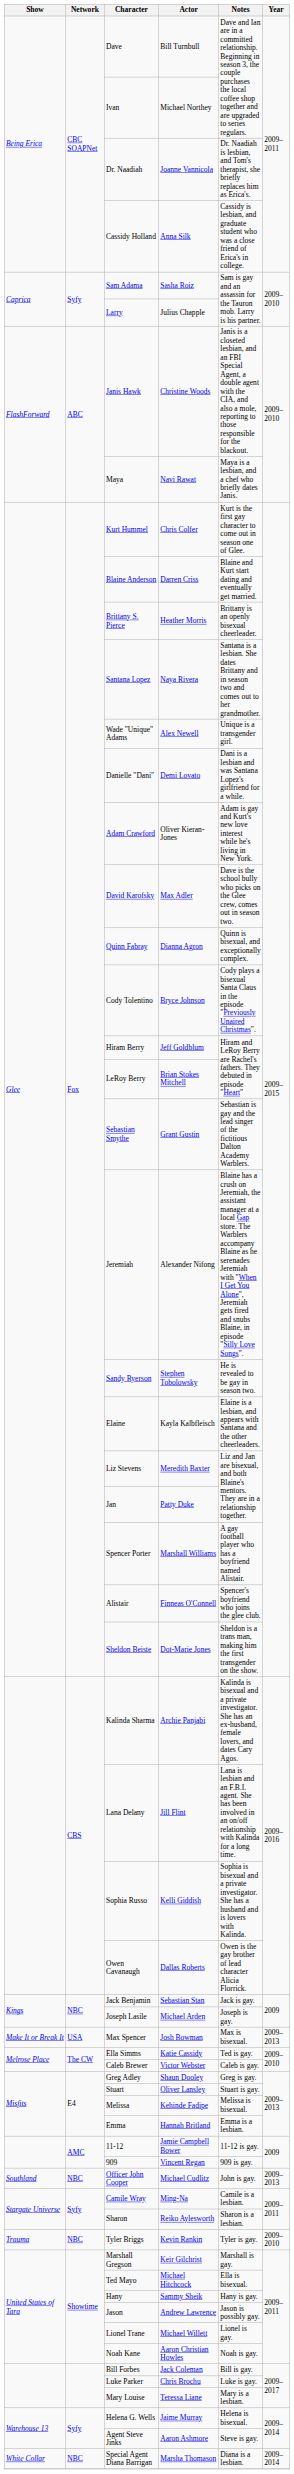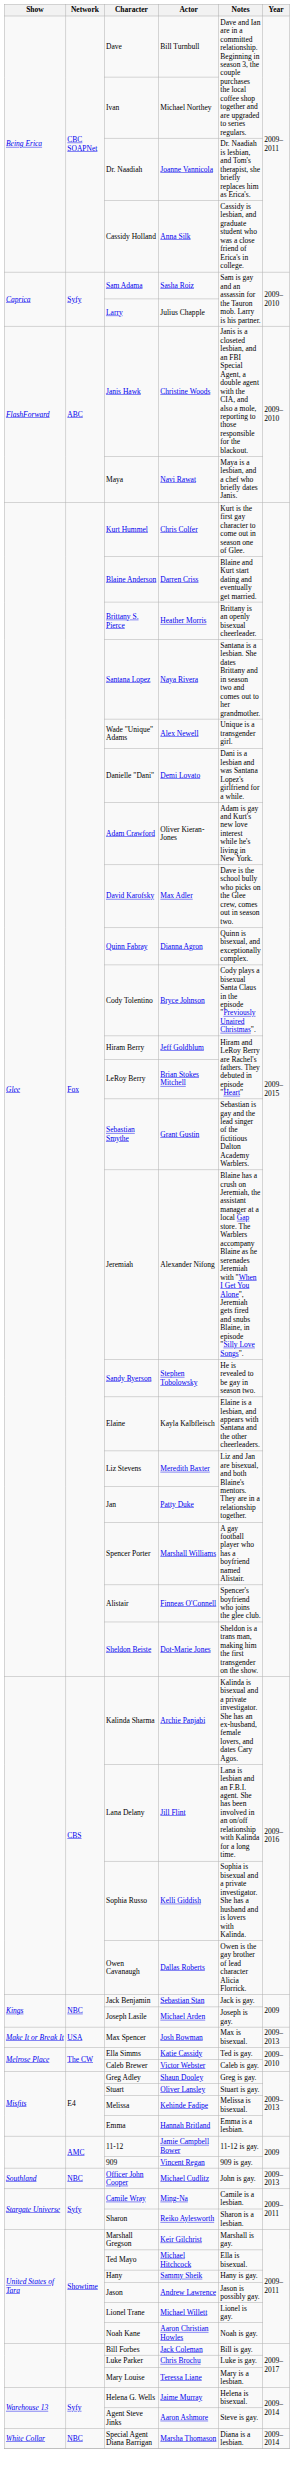- row: (125, 2239)
